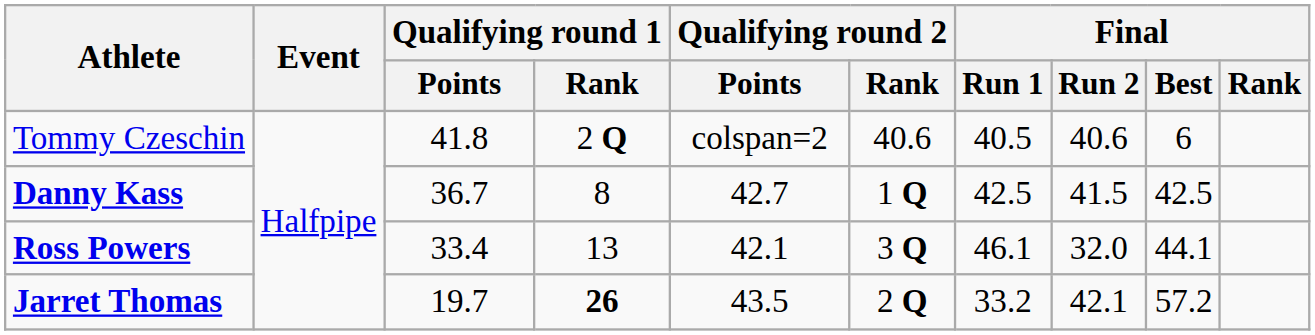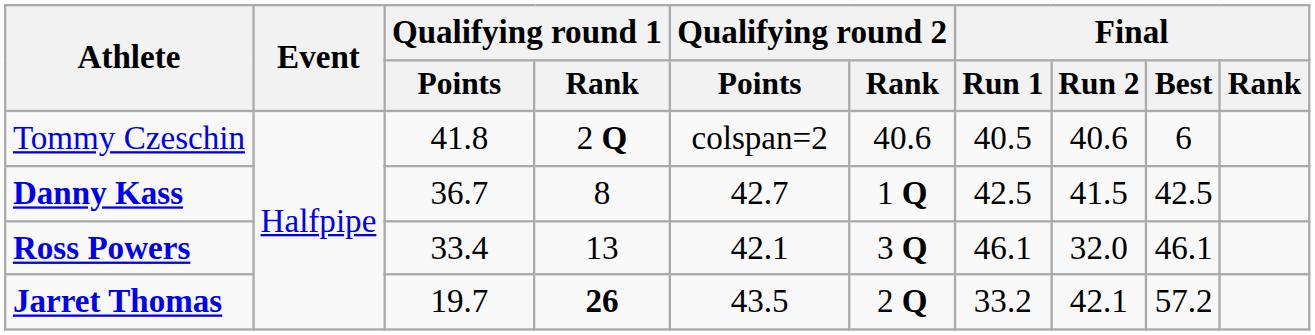(1184, 247) 44.1 -> (1184, 247) 46.1
